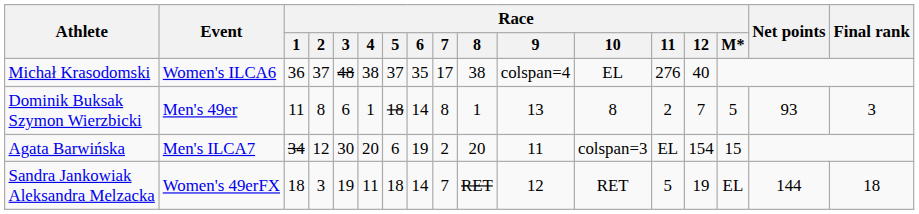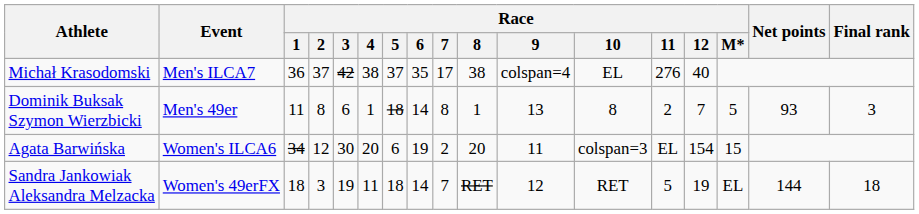(219, 72) Women's ILCA6 -> (209, 72) Men's ILCA7
(346, 72) 48 -> (346, 72) 42
(209, 148) Men's ILCA7 -> (219, 148) Women's ILCA6
